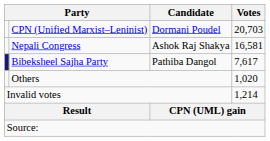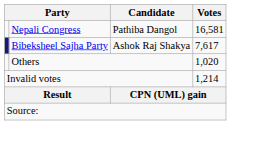- row: (79, 29)
(191, 45) Ashok Raj Shakya -> (145, 29) Pathiba Dangol
(184, 62) Pathiba Dangol -> (151, 45) Ashok Raj Shakya
